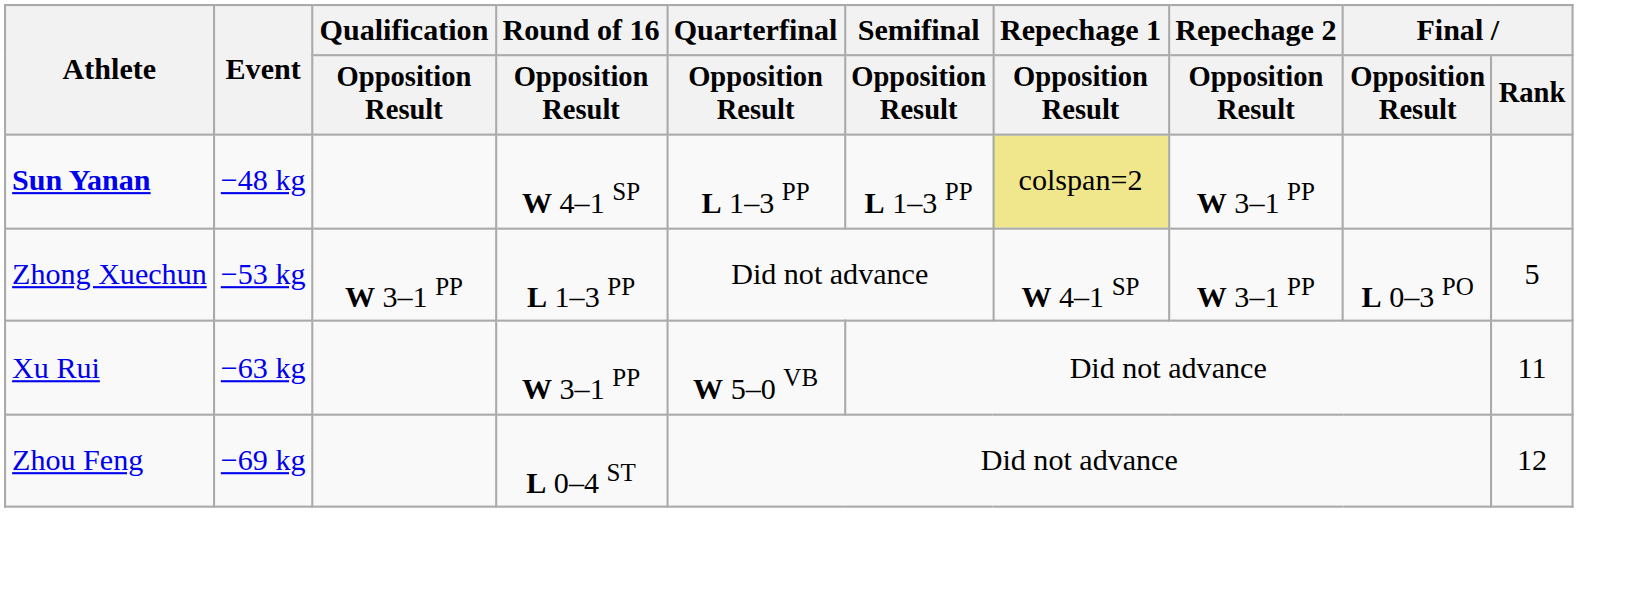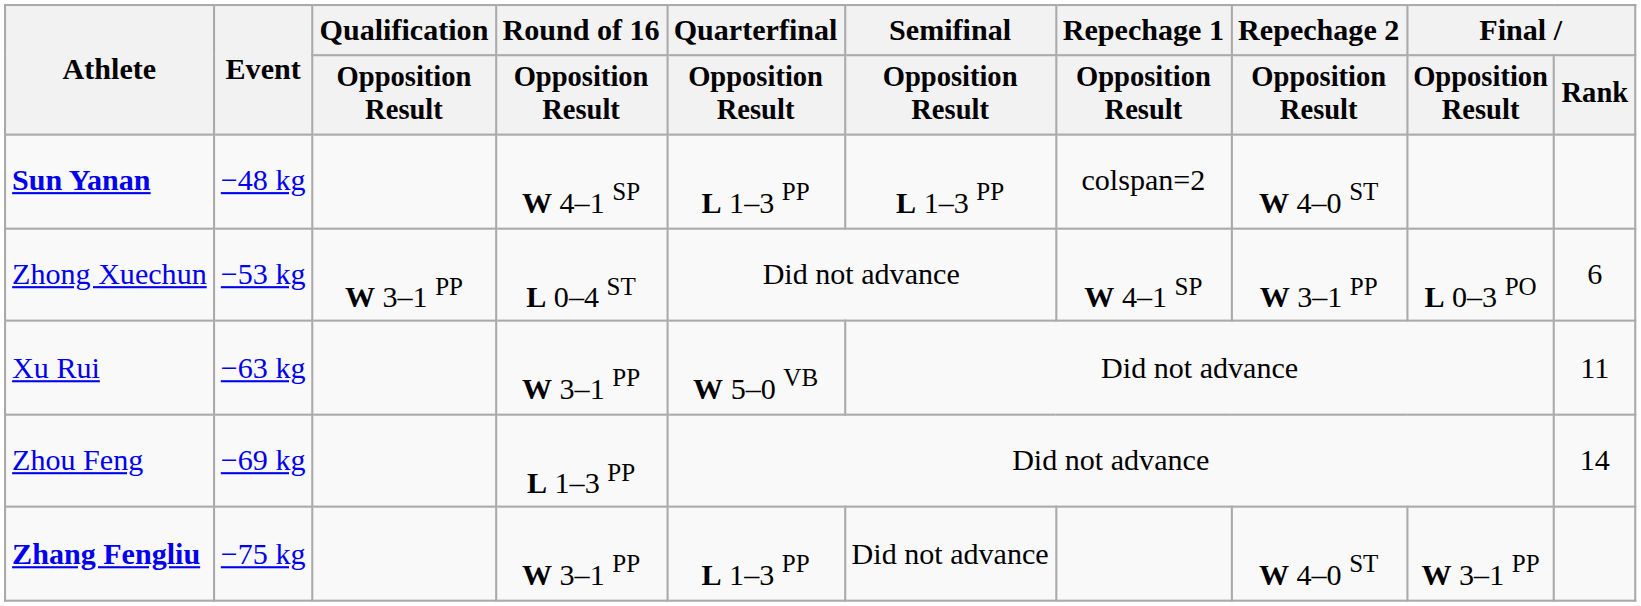(1081, 181) khaki background -> (1143, 181) no background
(1256, 199) W 3–1 PP -> (1319, 199) W 4–0 ST
(581, 292) L 1–3 PP -> (581, 292) L 0–4 ST
(1532, 274) 5 -> (1595, 274) 6
(581, 478) L 0–4 ST -> (581, 478) L 1–3 PP
(1532, 460) 12 -> (1595, 460) 14
+ row: (106, 553)
